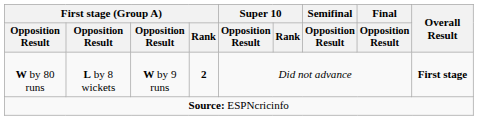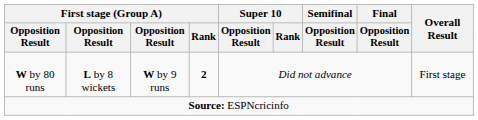(442, 75) bold -> (442, 75) normal
